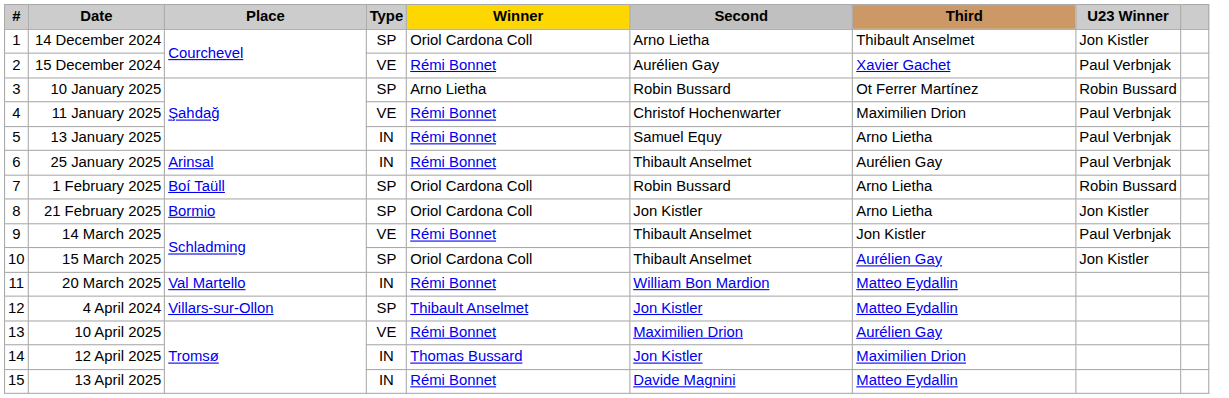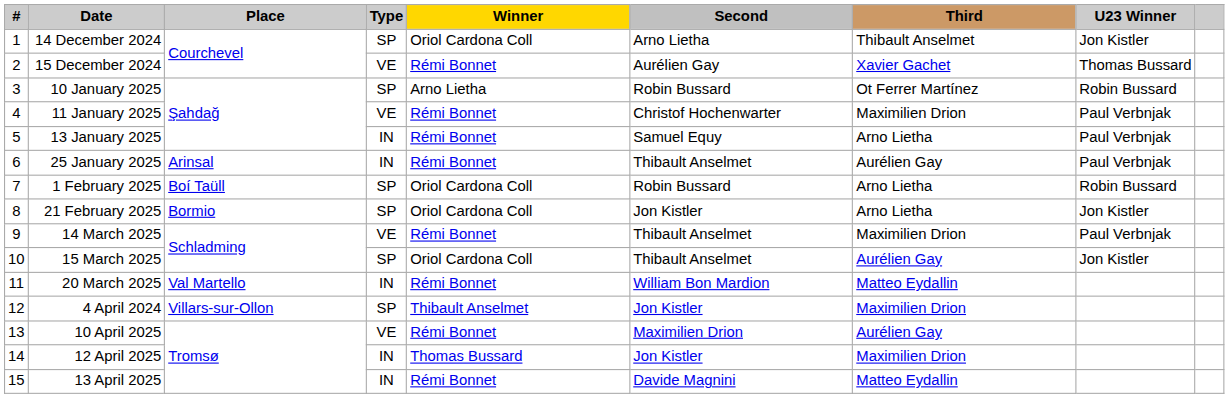(1125, 65) Paul Verbnjak -> (1135, 65) Thomas Bussard
(891, 235) Jon Kistler -> (911, 235) Maximilien Drion
(907, 308) Matteo Eydallin -> (911, 308) Maximilien Drion
